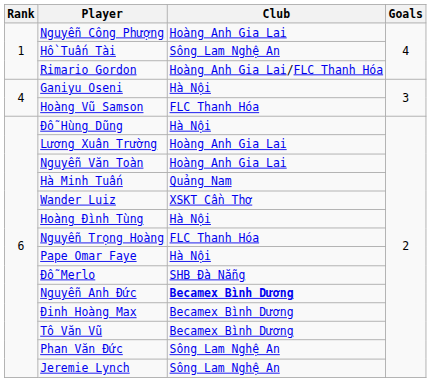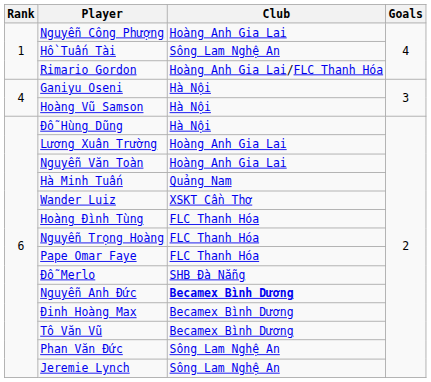(214, 107) FLC Thanh Hóa -> (190, 107) Hà Nội
(190, 219) Hà Nội -> (214, 219) FLC Thanh Hóa
(190, 256) Hà Nội -> (214, 256) FLC Thanh Hóa
